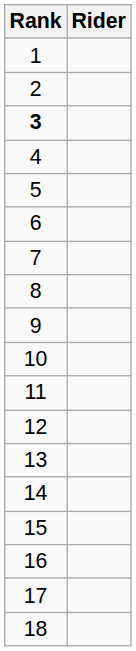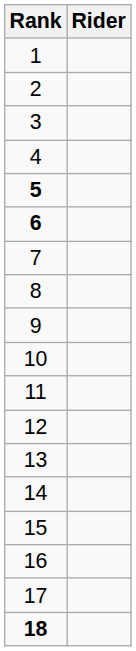(36, 122) bold -> (36, 122) normal
(36, 190) normal -> (36, 190) bold
(36, 223) normal -> (36, 223) bold
(36, 628) normal -> (36, 628) bold
